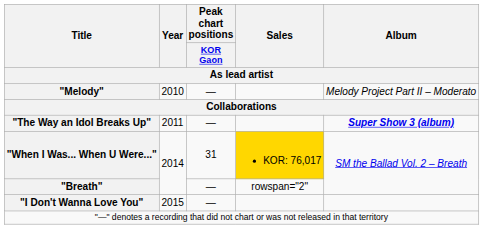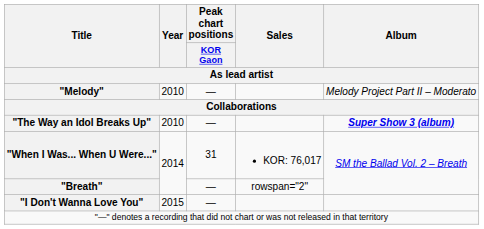(173, 123) 2011 -> (173, 123) 2010
(280, 161) gold background -> (280, 161) no background
